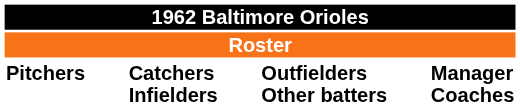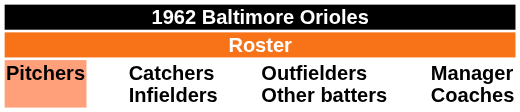(46, 73) no background -> (46, 73) lightsalmon background
